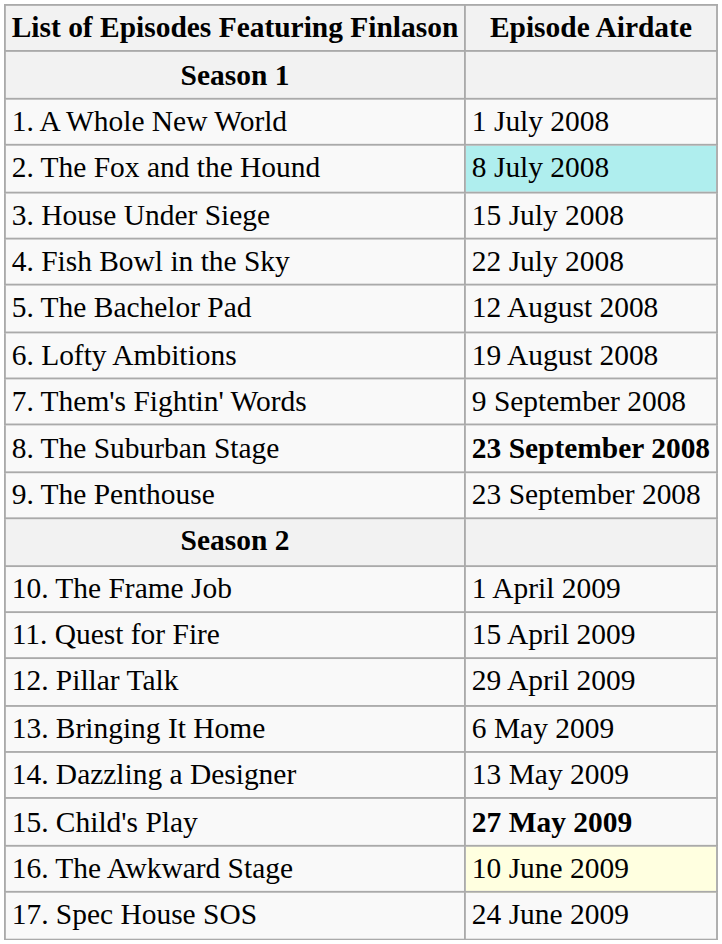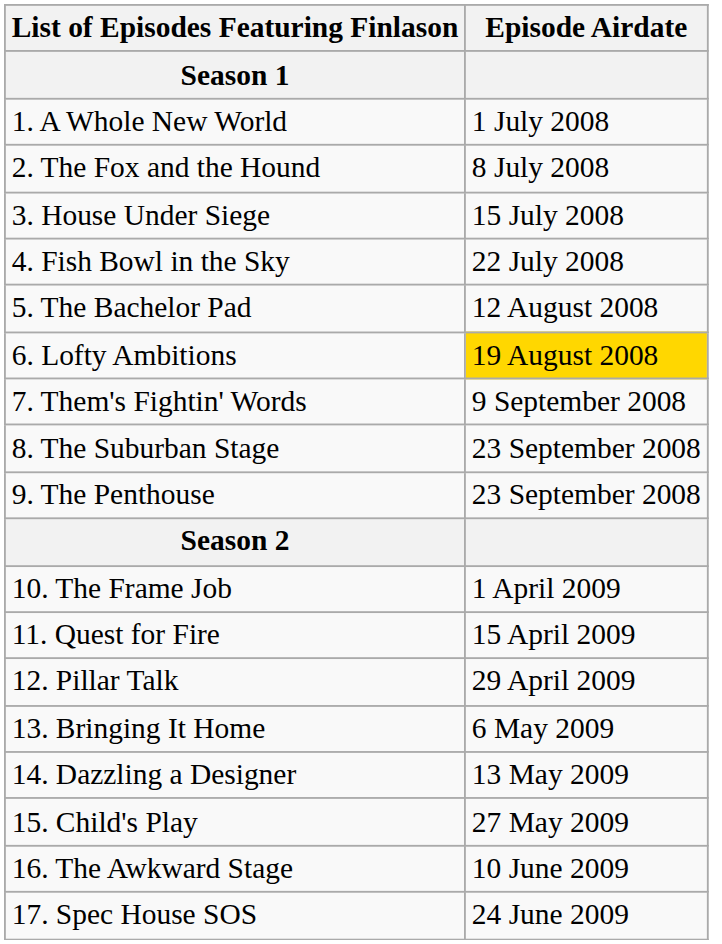(541, 167) paleturquoise background -> (541, 167) no background
(565, 354) no background -> (565, 354) gold background
(591, 448) bold -> (586, 448) normal
(552, 821) bold -> (550, 821) normal
(550, 868) lightyellow background -> (550, 868) no background
